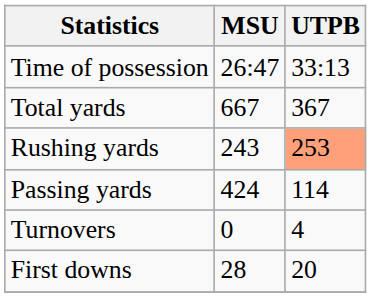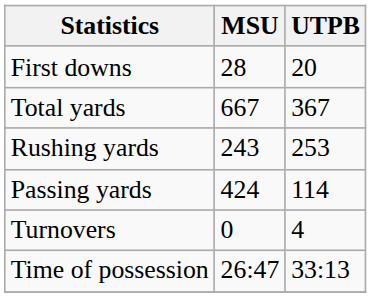rows swapped: (71, 270) <-> (110, 66)
(311, 148) lightsalmon background -> (311, 148) no background
